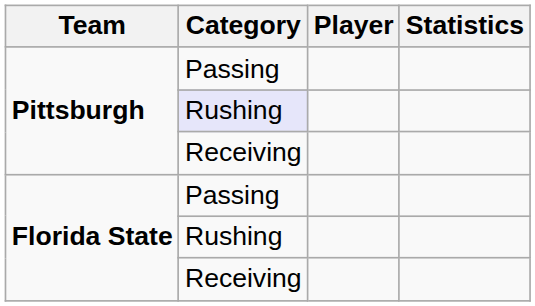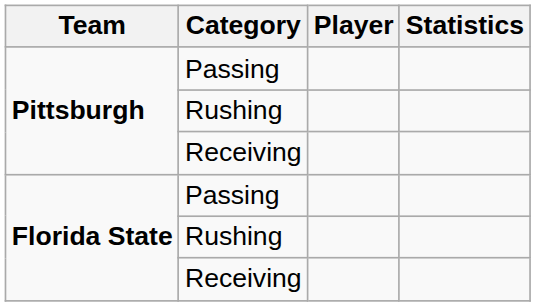(234, 110) lavender background -> (234, 110) no background
